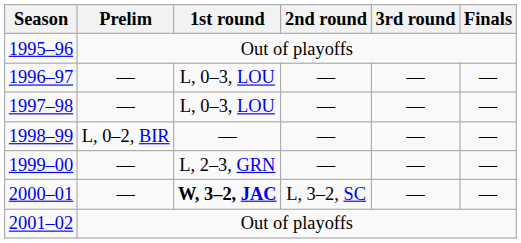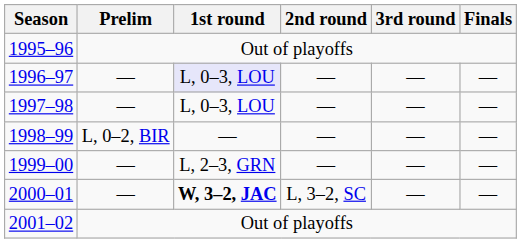(227, 77) no background -> (227, 77) lavender background
